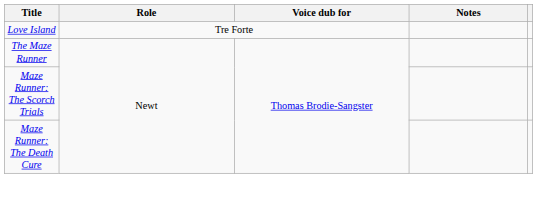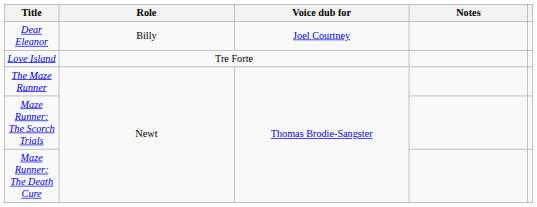+ row: (32, 36)
